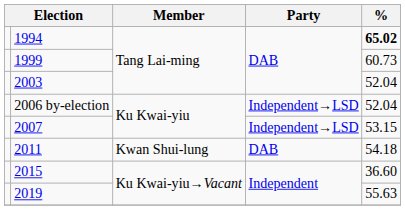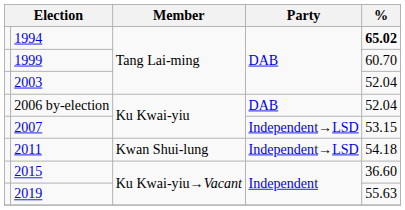(381, 60) 60.73 -> (381, 60) 60.70
(304, 104) Independent→LSD -> (263, 104) DAB
(263, 149) DAB -> (304, 149) Independent→LSD
